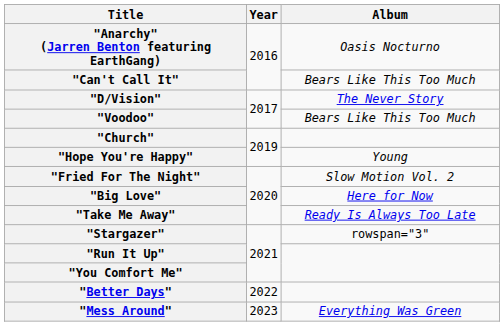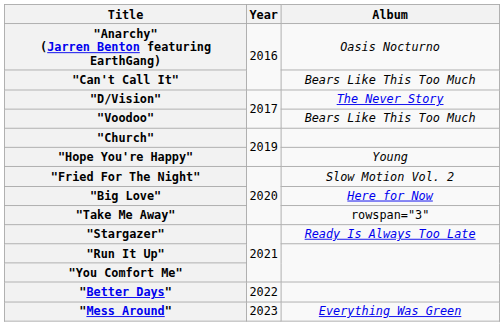(390, 215) Ready Is Always Too Late -> (390, 215) rowspan="3"
(390, 234) rowspan="3" -> (390, 234) Ready Is Always Too Late
